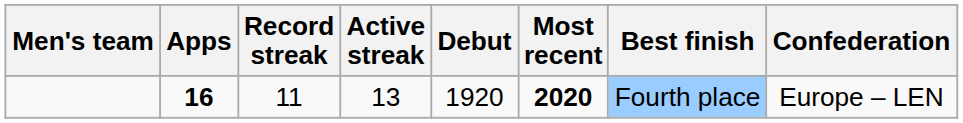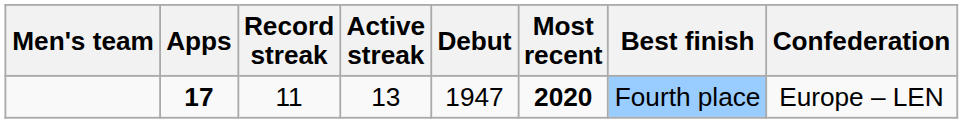(199, 97) 16 -> (199, 97) 17
(474, 97) 1920 -> (474, 97) 1947
